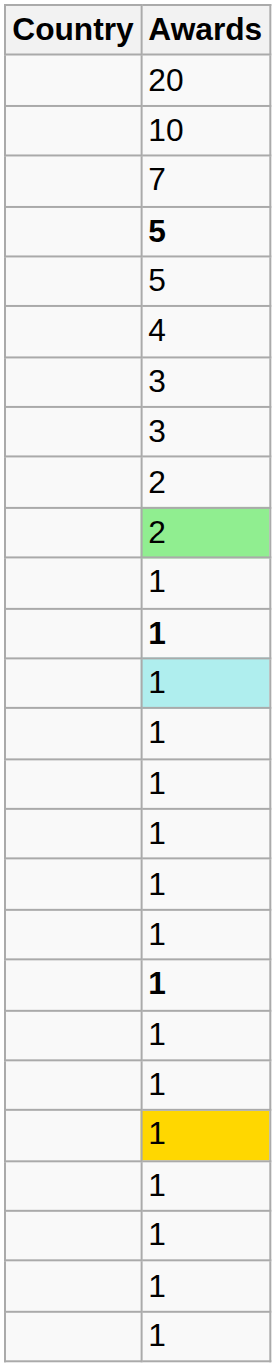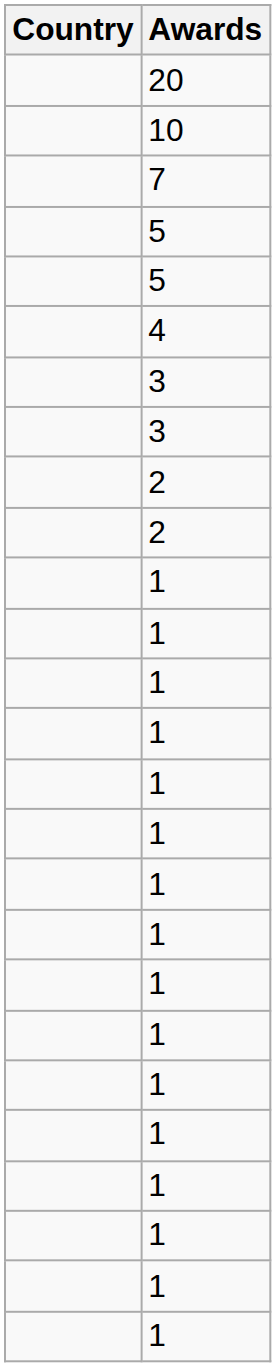(157, 230) bold -> (157, 230) normal
(157, 532) lightgreen background -> (157, 532) no background
(157, 632) bold -> (157, 632) normal
(157, 682) paleturquoise background -> (157, 682) no background
(157, 984) bold -> (157, 984) normal
(157, 1134) gold background -> (157, 1134) no background
